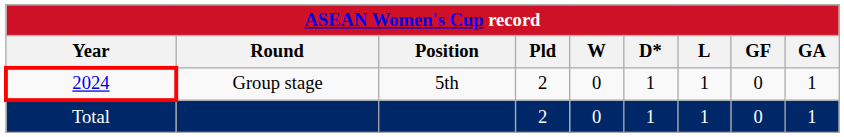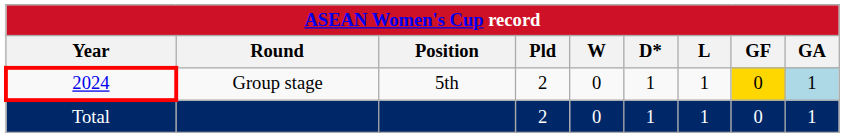(758, 84) no background -> (758, 84) gold background
(812, 84) no background -> (812, 84) lightblue background
